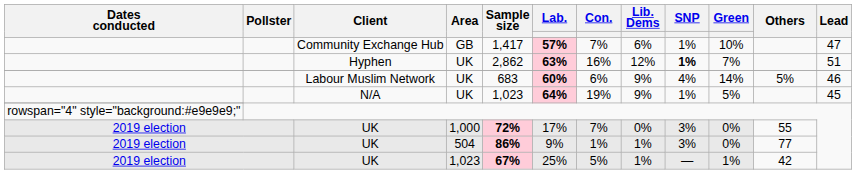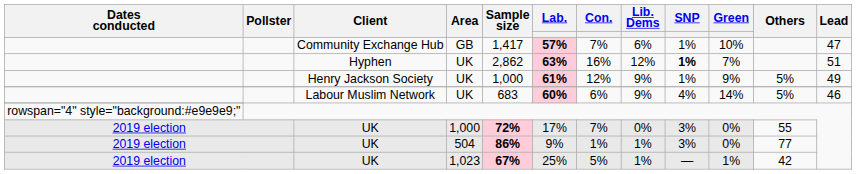+ row: (370, 78)
- row: (370, 95)
